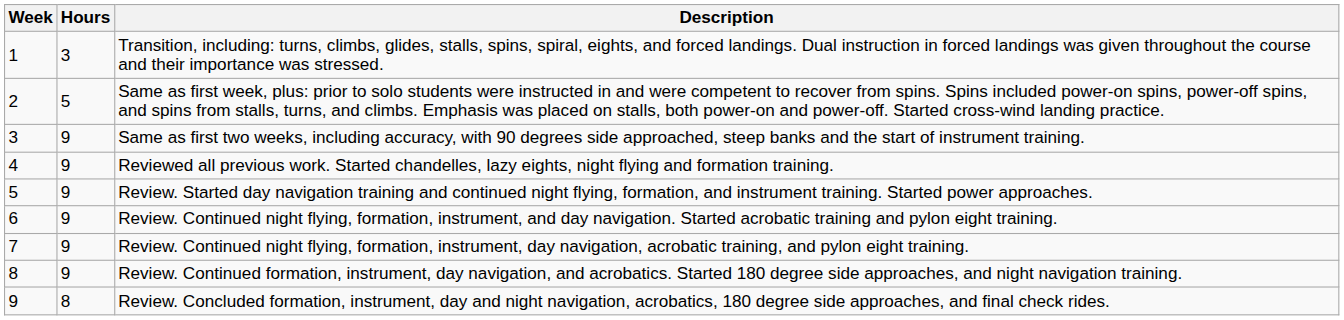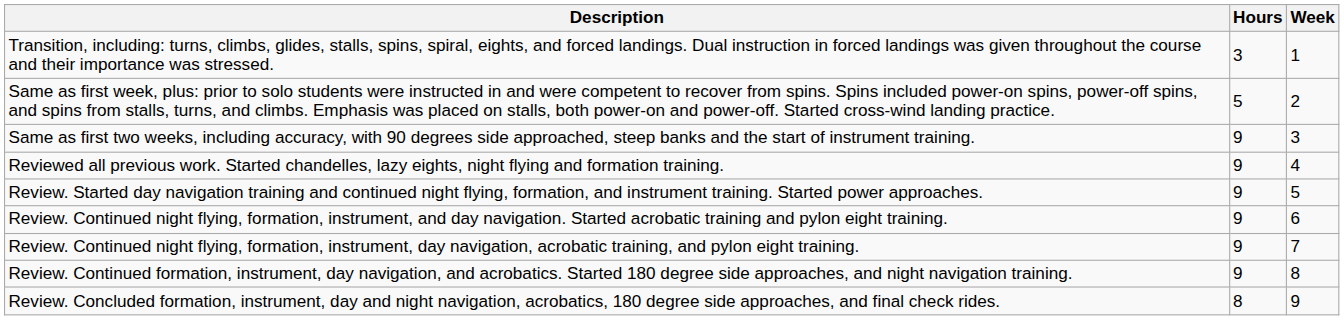columns swapped: (31, 18) <-> (727, 18)
